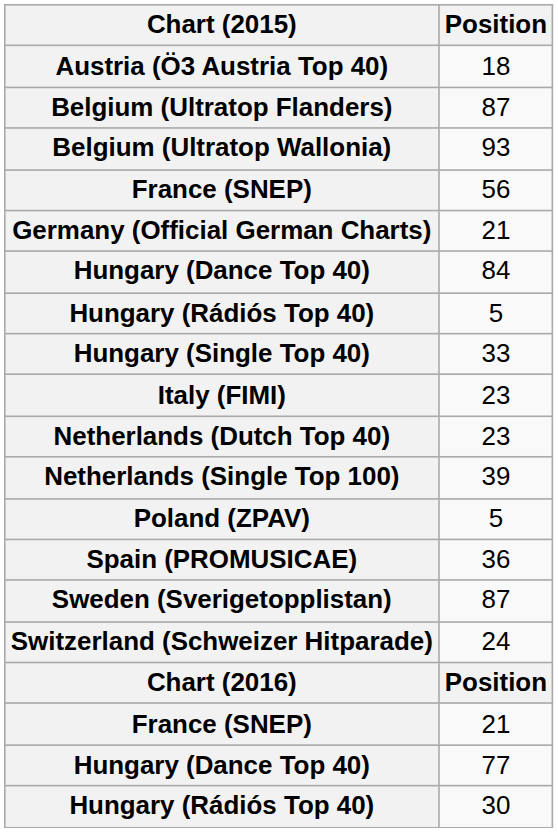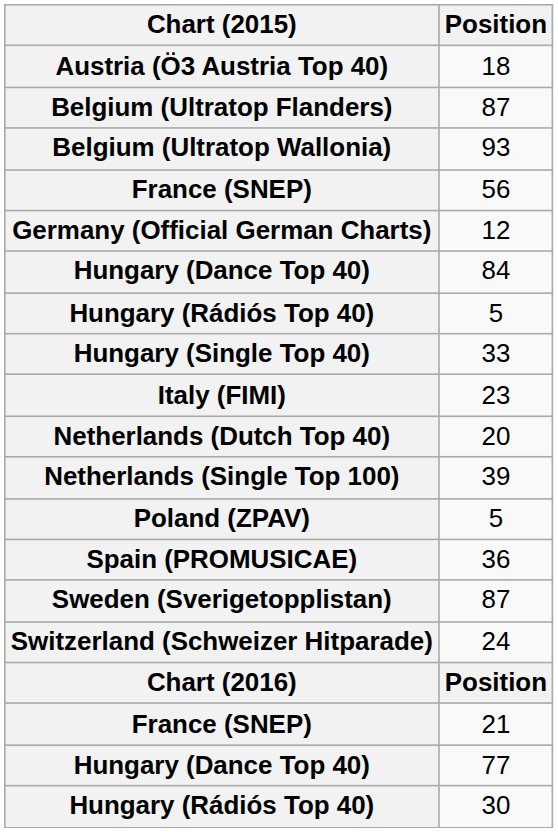(496, 230) 21 -> (496, 230) 12
(496, 436) 23 -> (496, 436) 20
